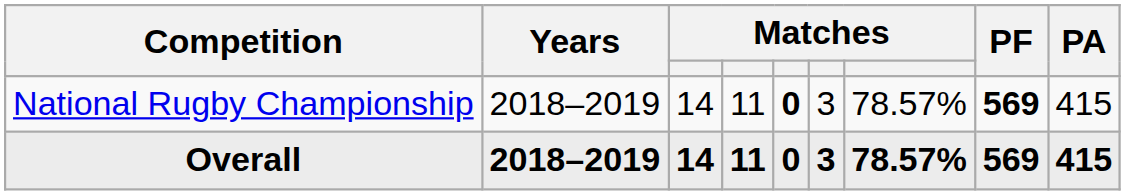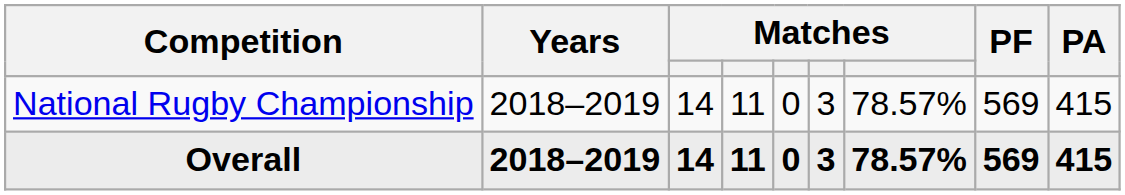(791, 104) bold -> (791, 104) normal
(1011, 104) bold -> (1011, 104) normal
